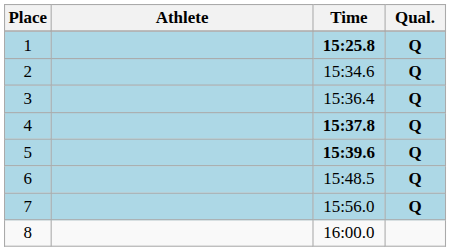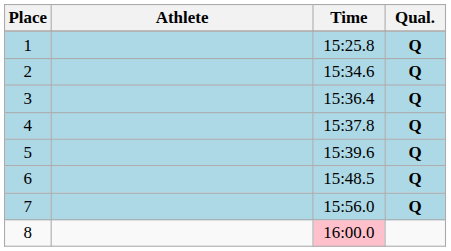(349, 44) bold -> (349, 44) normal
(349, 125) bold -> (349, 125) normal
(349, 152) bold -> (349, 152) normal
(349, 233) no background -> (349, 233) pink background
